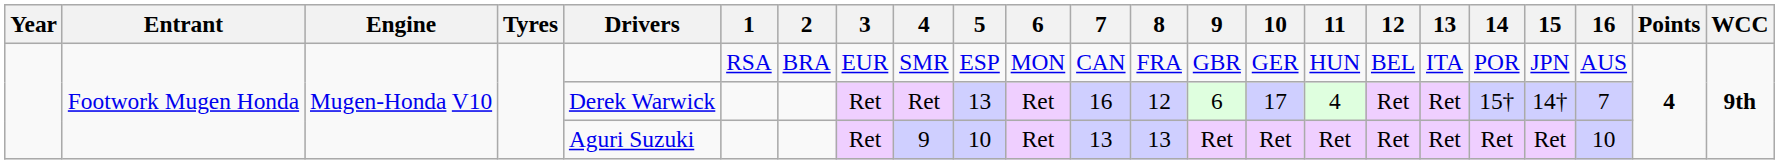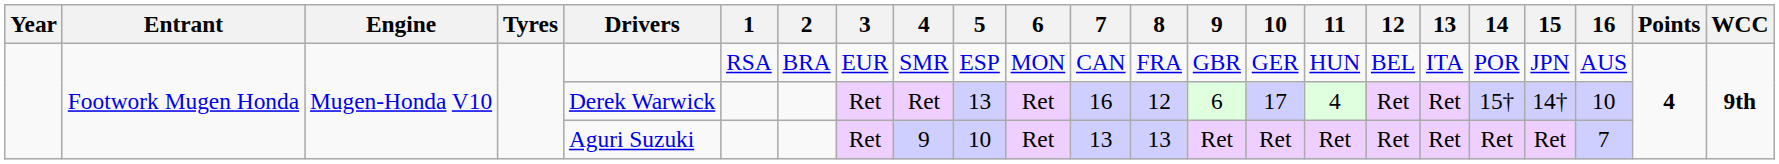(1604, 101) 7 -> (1604, 101) 10
(1604, 139) 10 -> (1604, 139) 7
